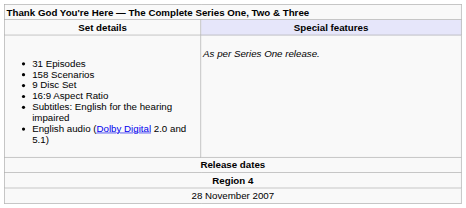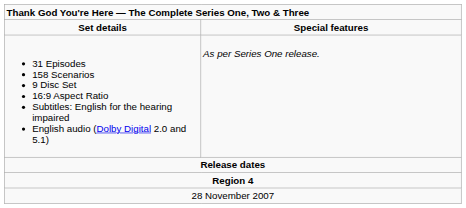(331, 28) lavender background -> (331, 28) no background
